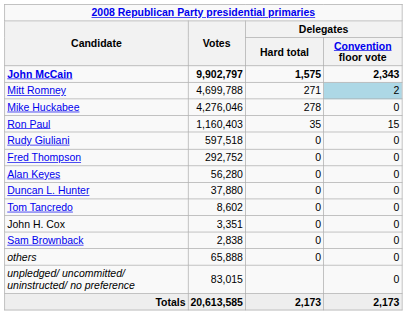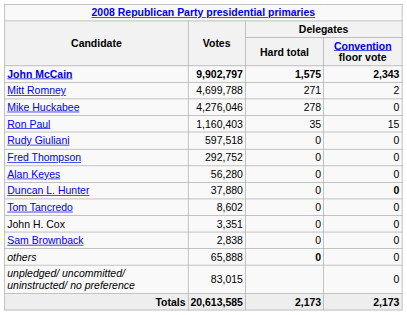(397, 91) lightblue background -> (397, 91) no background
(397, 191) normal -> (397, 191) bold
(318, 257) normal -> (318, 257) bold
